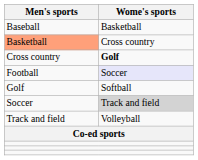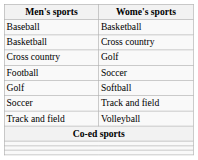(27, 42) lightsalmon background -> (27, 42) no background
(110, 57) bold -> (110, 57) normal
(114, 73) lavender background -> (114, 73) no background
(130, 103) lightgrey background -> (130, 103) no background
